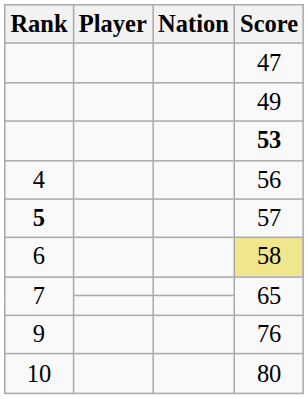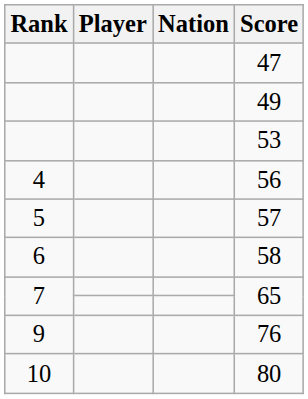(269, 140) bold -> (269, 140) normal
(39, 218) bold -> (39, 218) normal
(269, 256) khaki background -> (269, 256) no background
